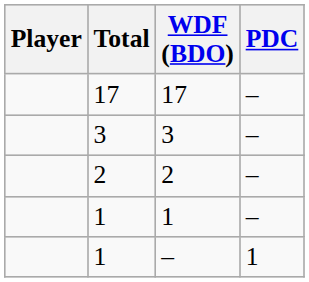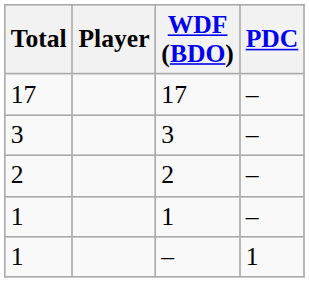columns swapped: (46, 39) <-> (122, 39)
